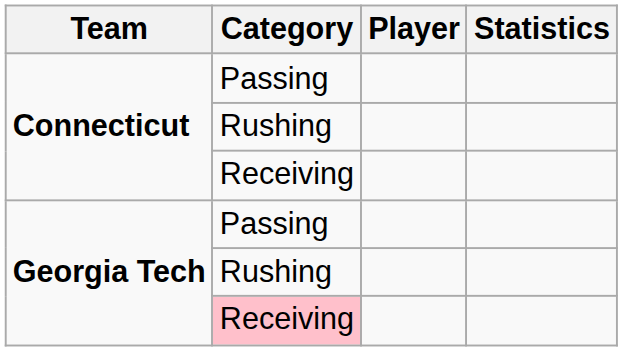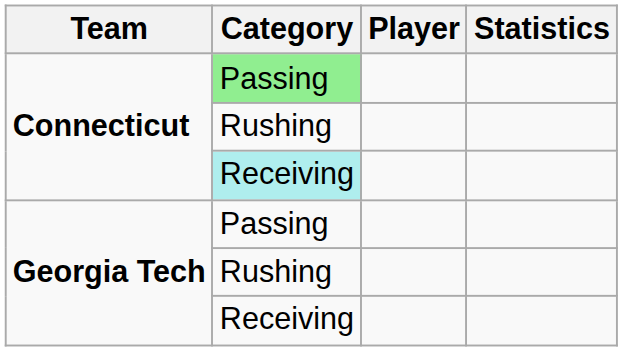(274, 77) no background -> (274, 77) lightgreen background
(287, 174) no background -> (287, 174) paleturquoise background
(287, 320) pink background -> (287, 320) no background
